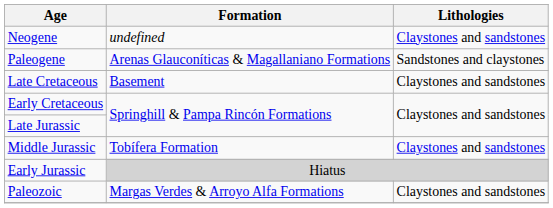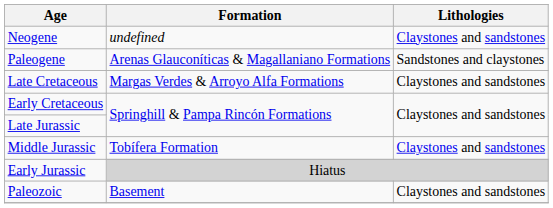(137, 81) Basement -> (227, 81) Margas Verdes & Arroyo Alfa Formations
(227, 192) Margas Verdes & Arroyo Alfa Formations -> (137, 192) Basement
